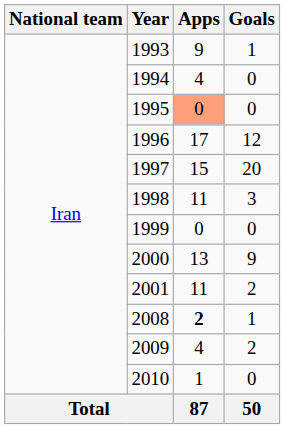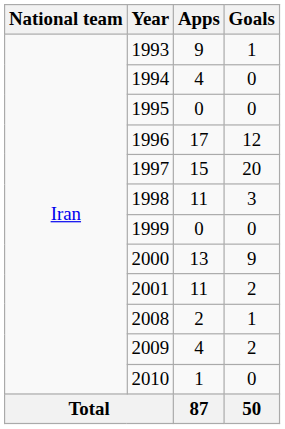(199, 109) lightsalmon background -> (199, 109) no background
(199, 318) bold -> (199, 318) normal
